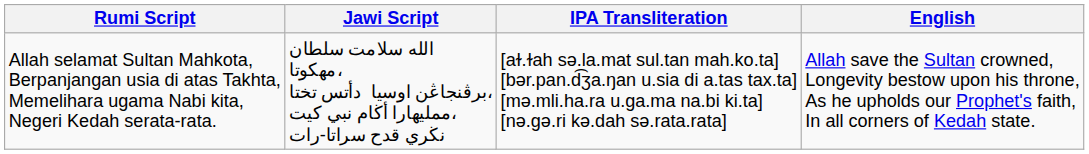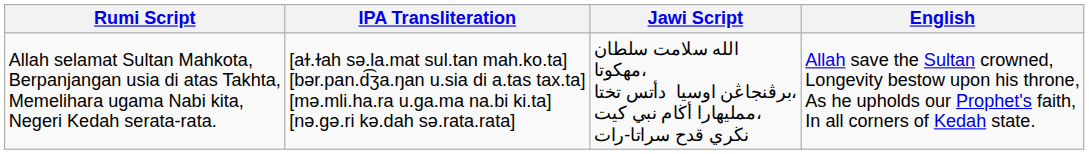columns swapped: (391, 18) <-> (649, 18)
